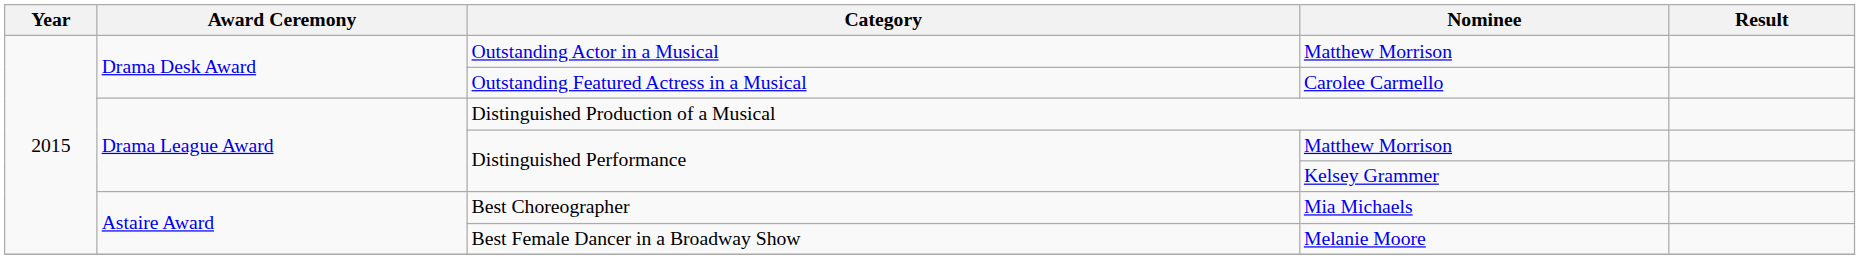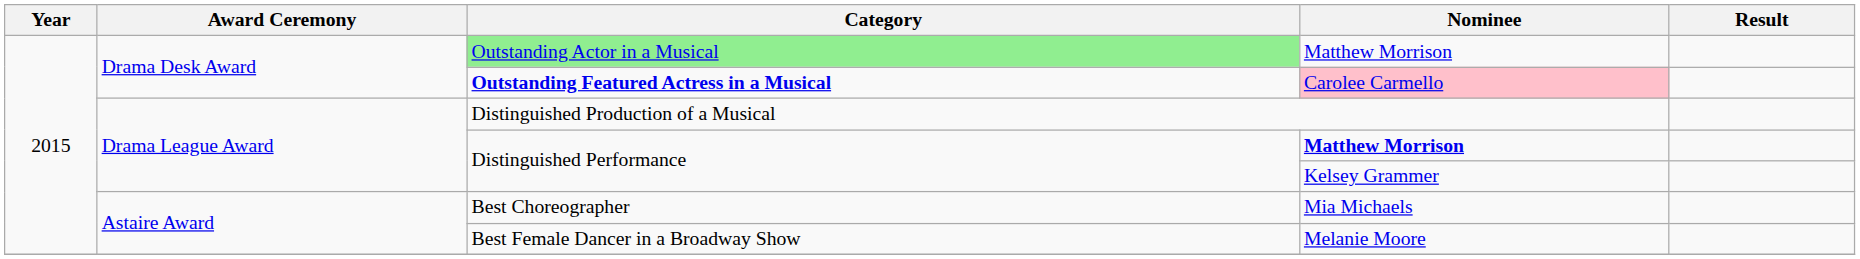(595, 51) no background -> (595, 51) lightgreen background
(639, 82) normal -> (651, 82) bold
(1374, 82) no background -> (1374, 82) pink background
(1378, 144) normal -> (1384, 144) bold
